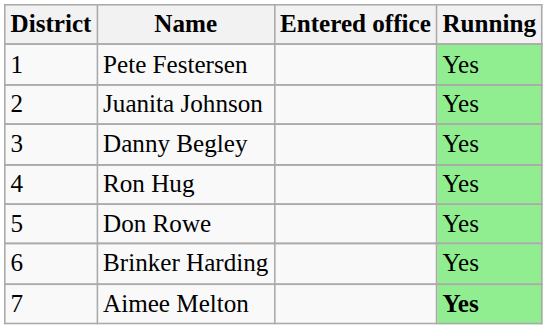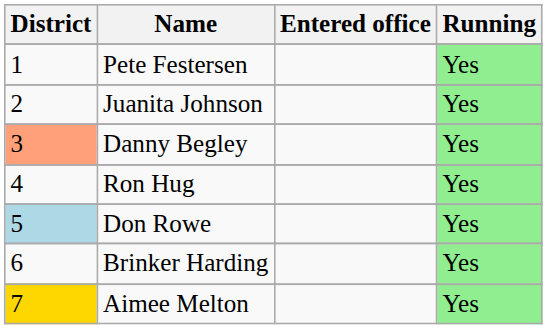(17, 143) no background -> (17, 143) lightsalmon background
(17, 223) no background -> (17, 223) lightblue background
(17, 303) no background -> (17, 303) gold background
(461, 303) bold -> (461, 303) normal
